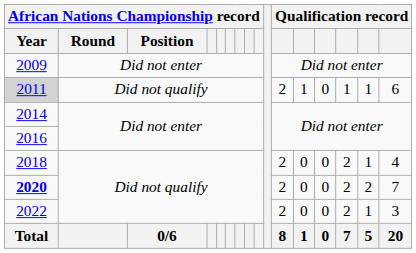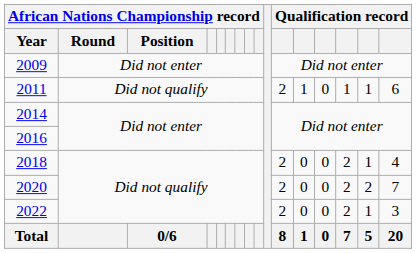(32, 89) lightgrey background -> (32, 89) no background
(32, 187) bold -> (32, 187) normal
